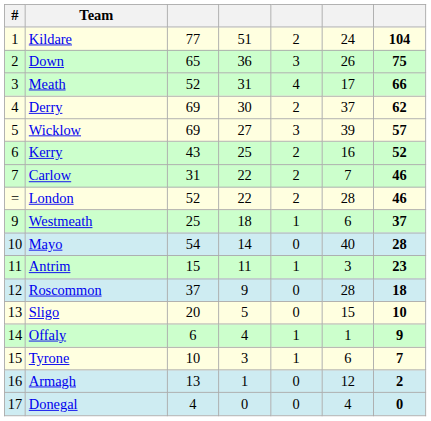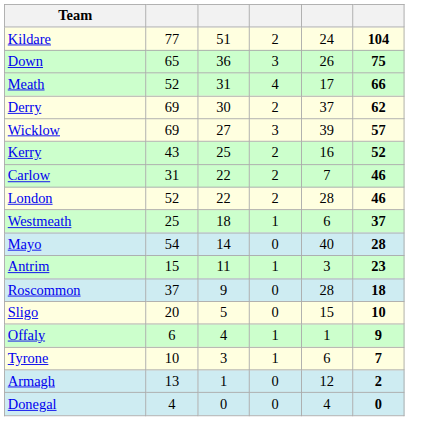- column: (15, 15)
